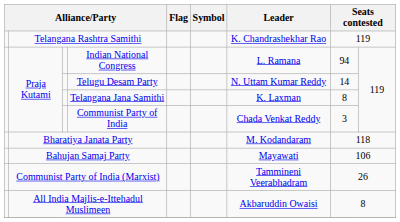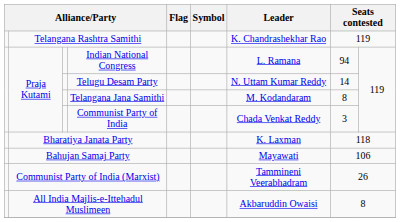(279, 97) K. Laxman -> (279, 97) M. Kodandaram
(279, 140) M. Kodandaram -> (279, 140) K. Laxman
